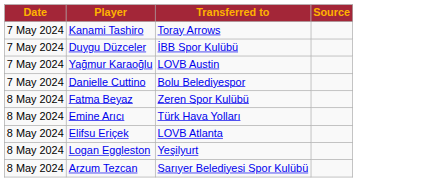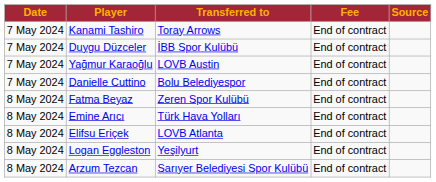+ column: (350, 13)
